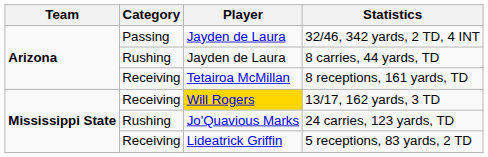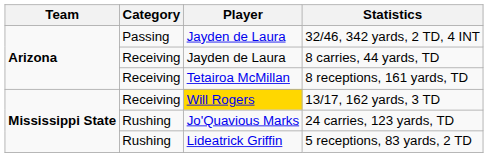(147, 57) Rushing -> (151, 57) Receiving
(151, 141) Receiving -> (147, 141) Rushing
